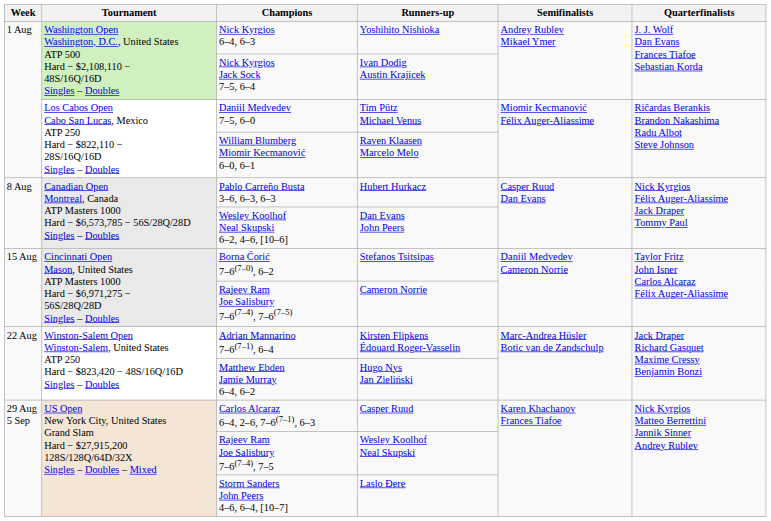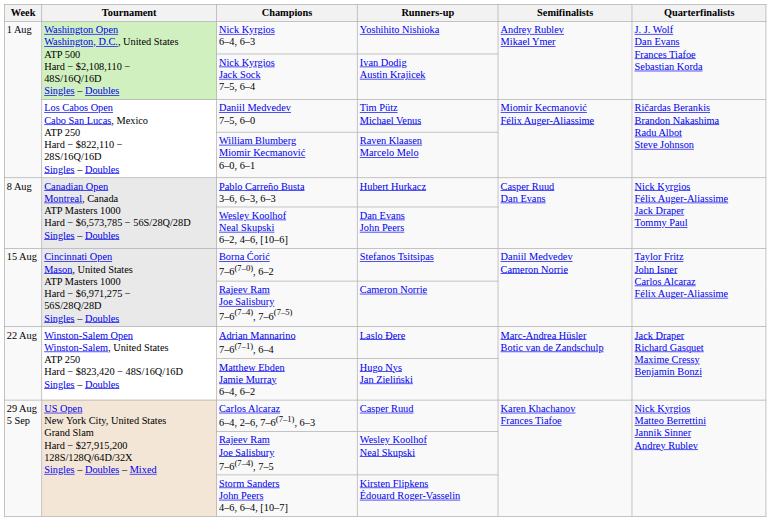(410, 341) Kirsten Flipkens Édouard Roger-Vasselin -> (383, 335) Laslo Đere
(383, 483) Laslo Đere -> (410, 489) Kirsten Flipkens Édouard Roger-Vasselin
